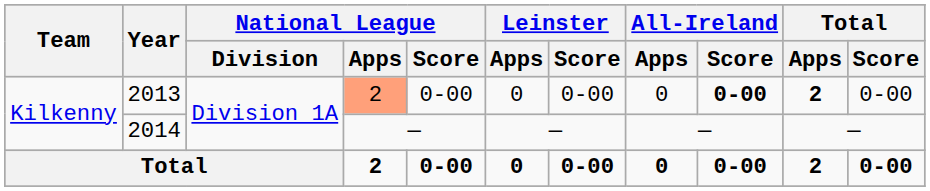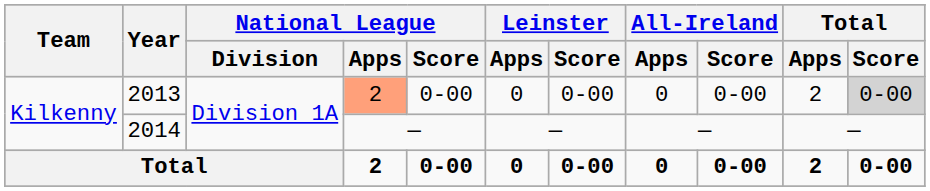(740, 95) bold -> (740, 95) normal
(815, 95) bold -> (815, 95) normal
(886, 95) no background -> (886, 95) lightgrey background
